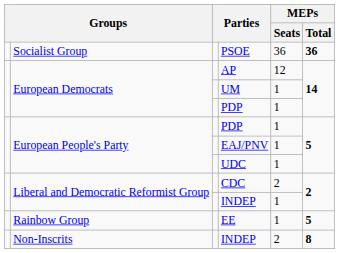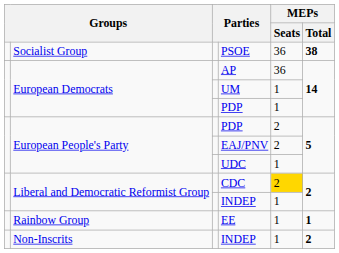(311, 51) 36 -> (311, 51) 38
(280, 70) 12 -> (280, 70) 36
(277, 126) 1 -> (277, 126) 2
(277, 145) 1 -> (277, 145) 2
(277, 182) no background -> (277, 182) gold background
(308, 220) 5 -> (308, 220) 1
(277, 239) 2 -> (277, 239) 1
(308, 239) 8 -> (308, 239) 2
